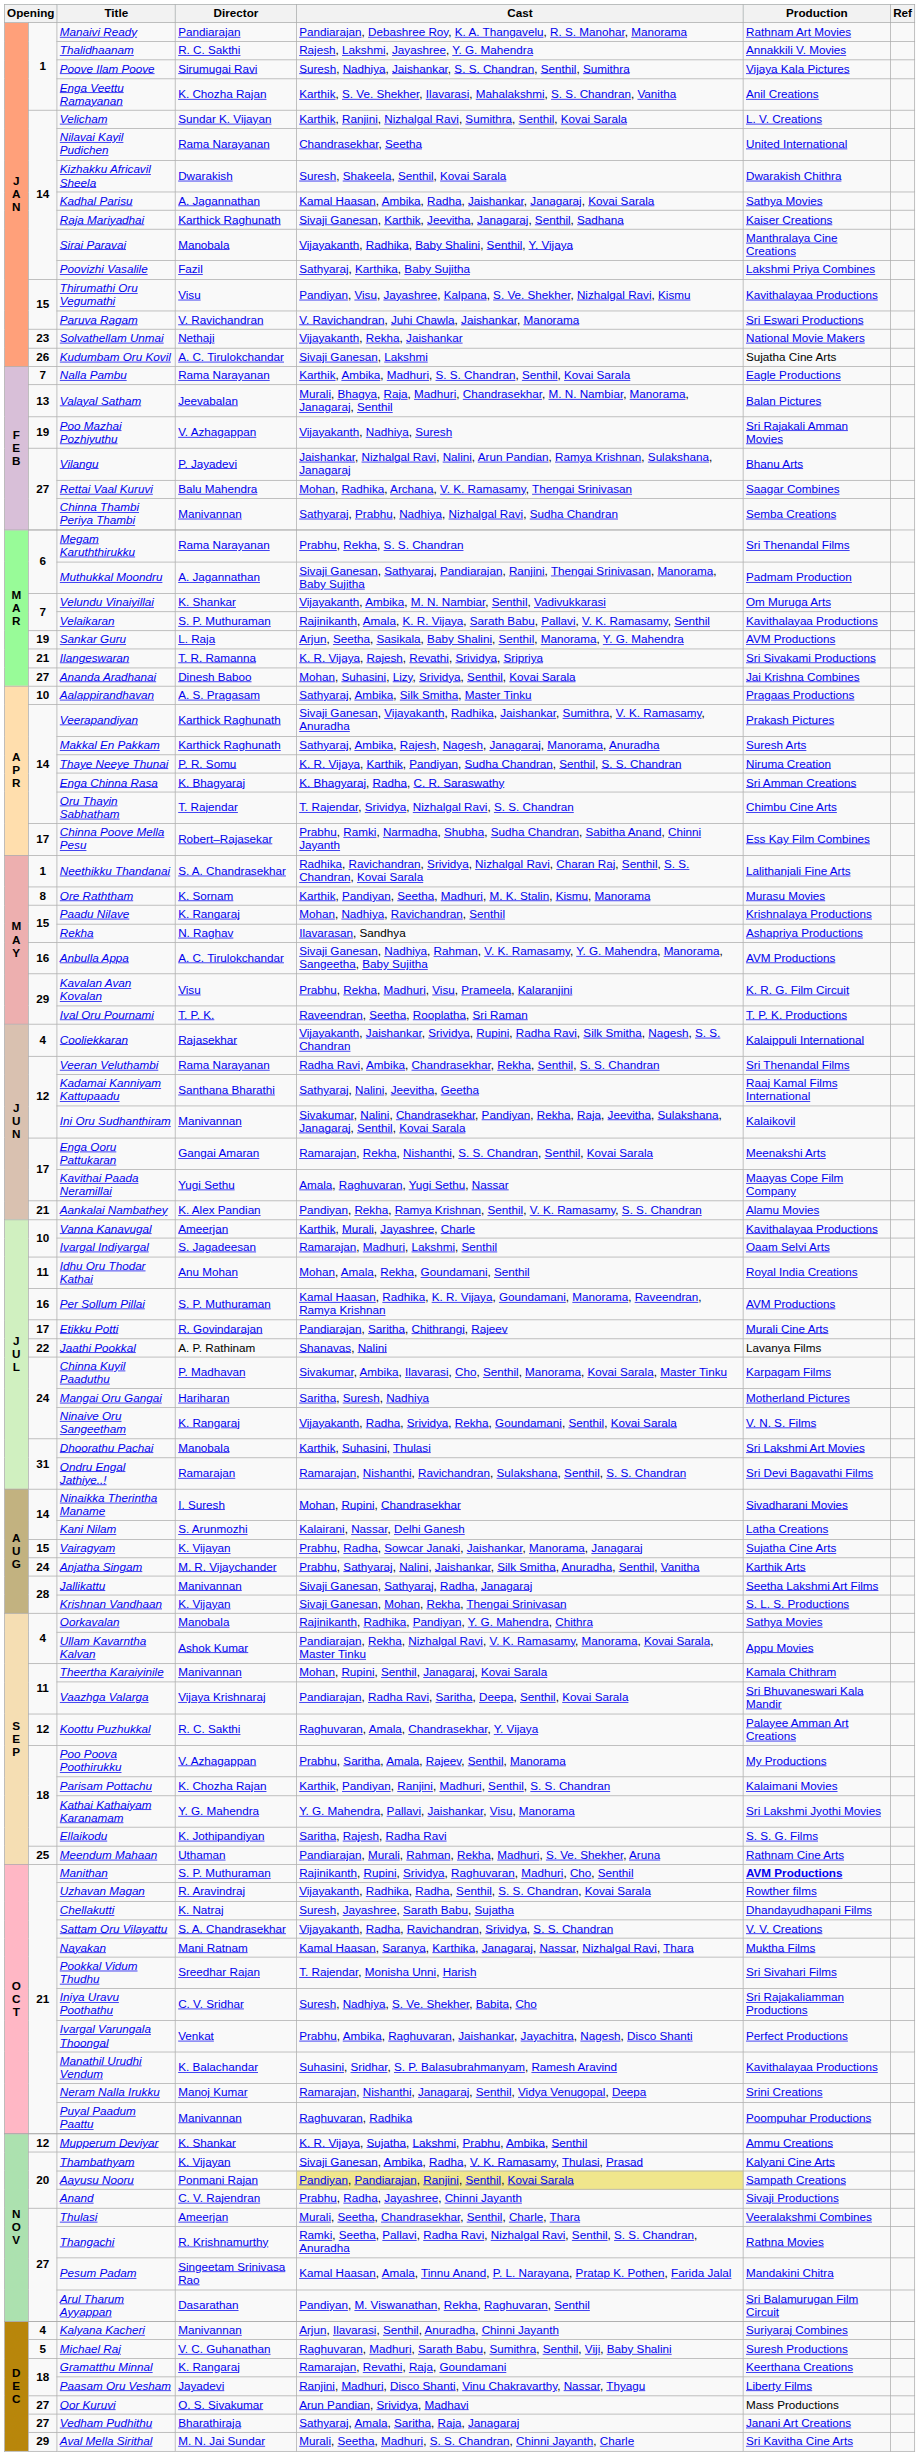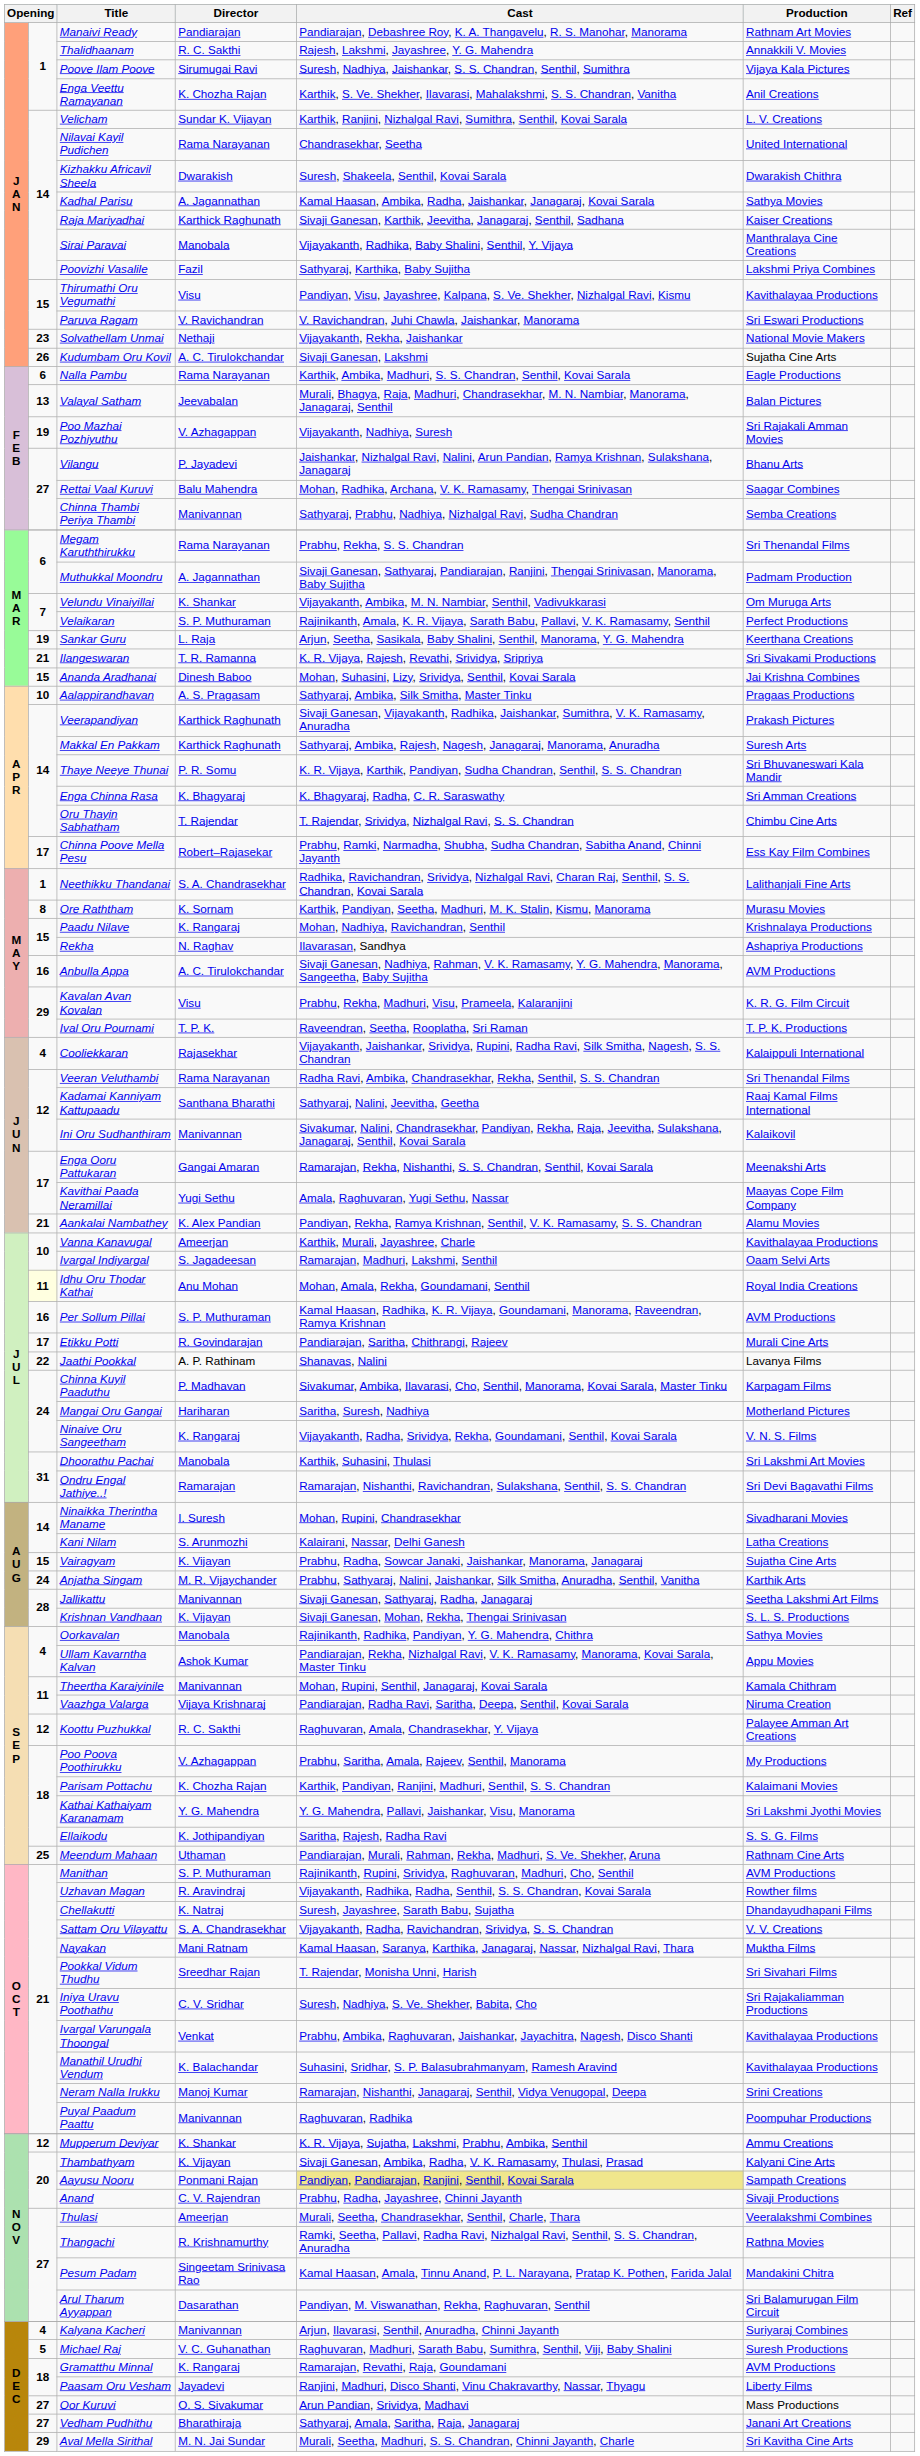(43, 375) 7 -> (43, 375) 6
(812, 621) Kavithalayaa Productions -> (797, 621) Perfect Productions
(791, 639) AVM Productions -> (800, 639) Keerthana Creations
(43, 676) 27 -> (43, 676) 15
(789, 764) Niruma Creation -> (805, 770) Sri Bhuvaneswari Kala Mandir
(43, 1272) no background -> (43, 1285) lightyellow background
(805, 1698) Sri Bhuvaneswari Kala Mandir -> (789, 1704) Niruma Creation
(794, 1873) bold -> (791, 1873) normal
(797, 2036) Perfect Productions -> (812, 2036) Kavithalayaa Productions
(800, 2367) Keerthana Creations -> (791, 2367) AVM Productions
